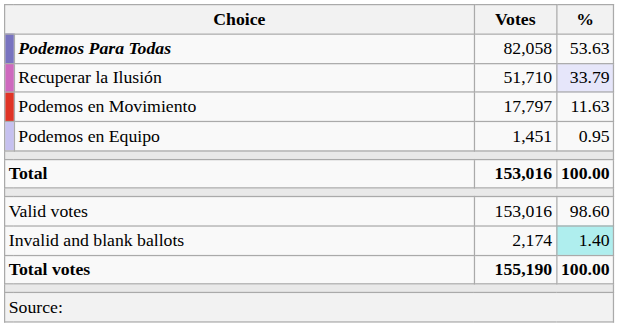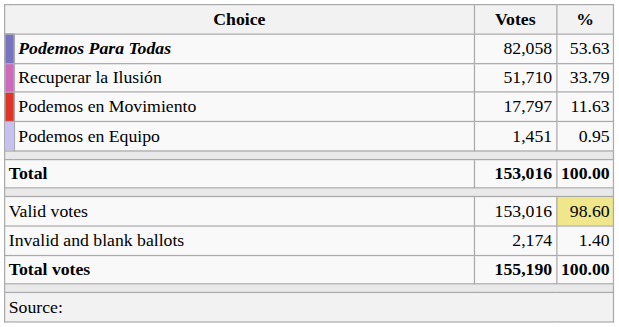(590, 77) lavender background -> (590, 77) no background
(590, 211) no background -> (590, 211) khaki background
(594, 240) paleturquoise background -> (594, 240) no background
